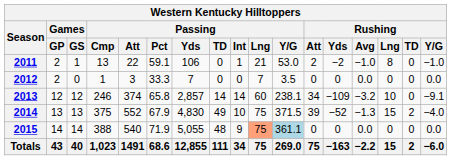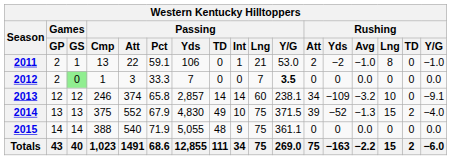(77, 79) no background -> (77, 79) lightgreen background
(288, 79) normal -> (288, 79) bold
(260, 130) lightsalmon background -> (260, 130) no background
(288, 130) lightblue background -> (288, 130) no background
